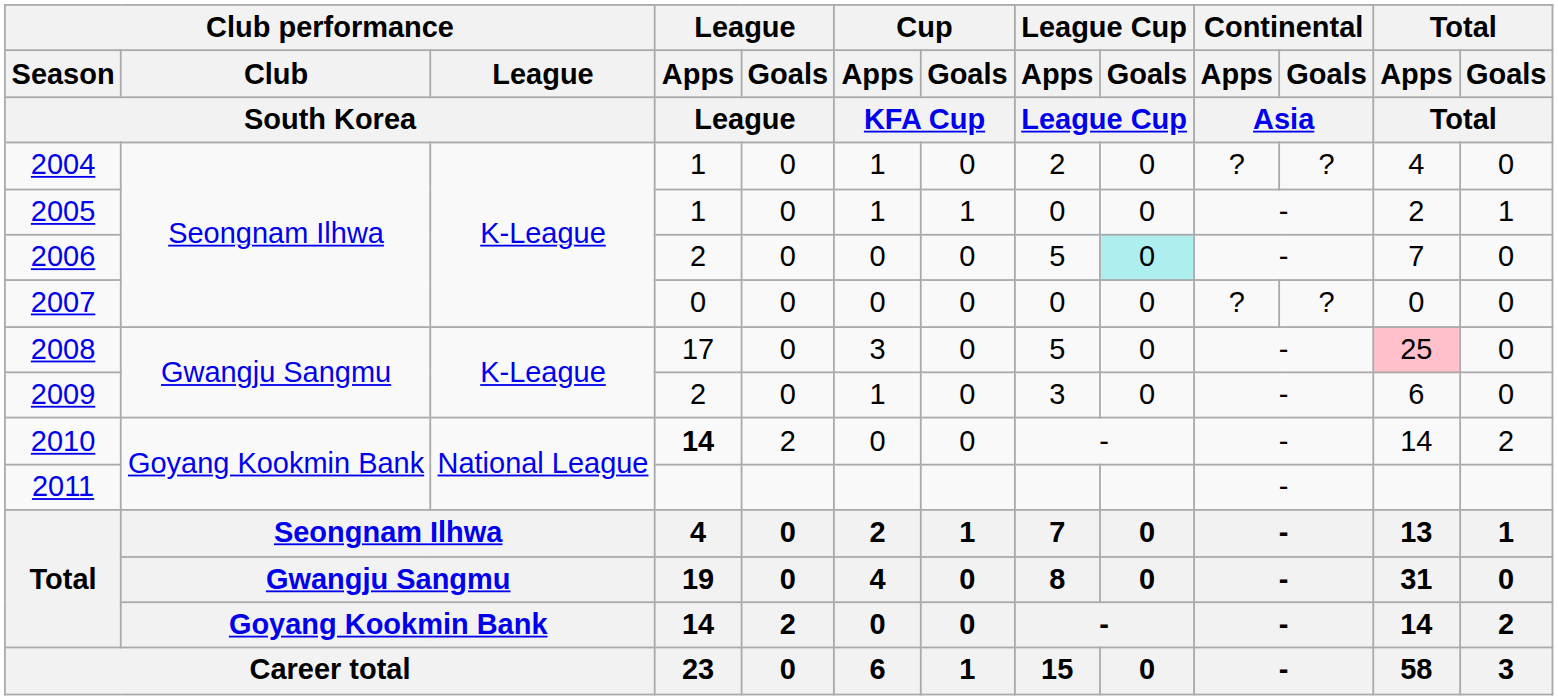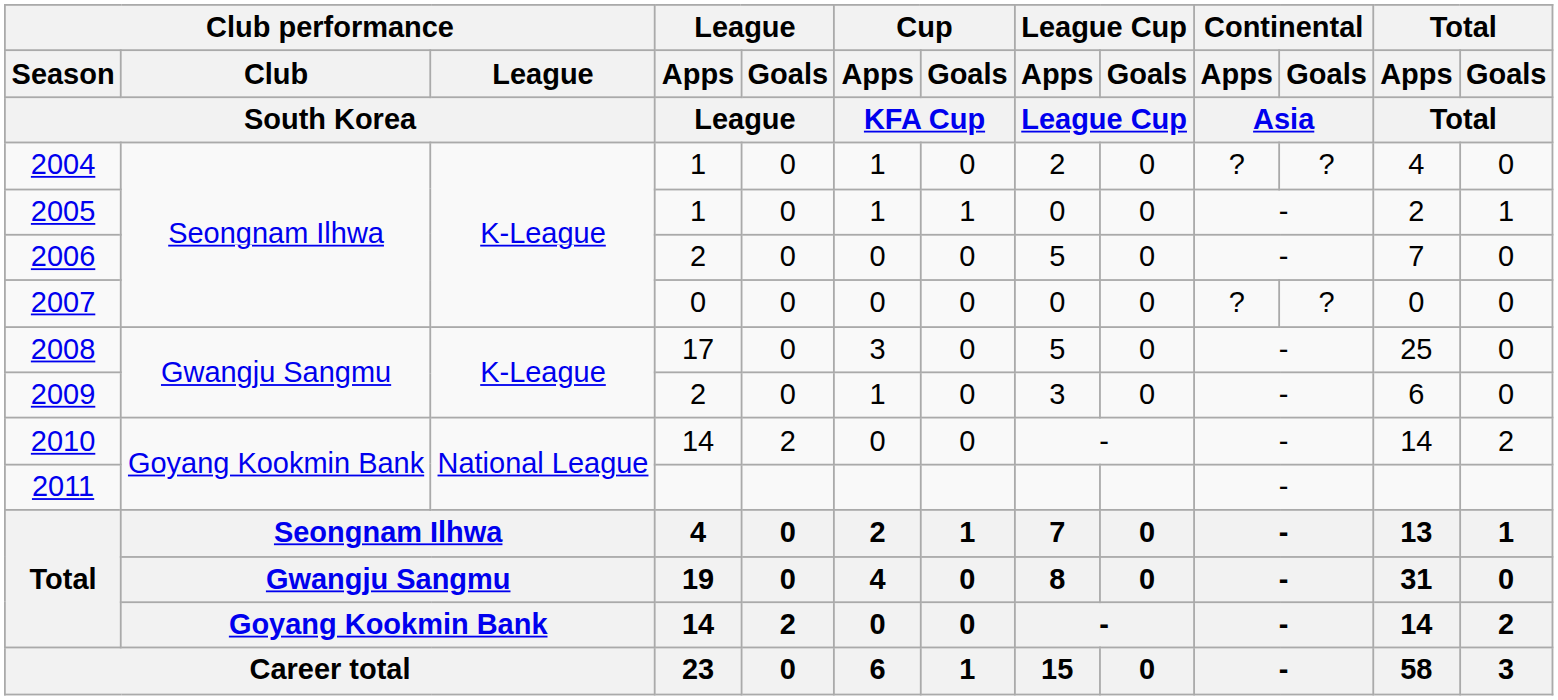(1147, 257) paleturquoise background -> (1147, 257) no background
(1416, 348) pink background -> (1416, 348) no background
(698, 440) bold -> (698, 440) normal
